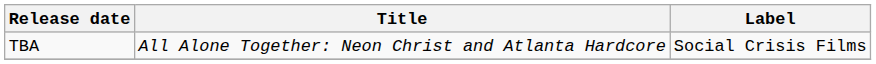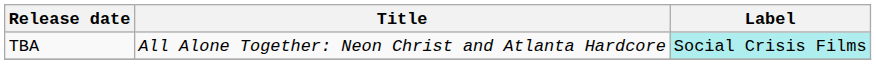(770, 46) no background -> (770, 46) paleturquoise background
